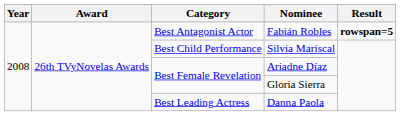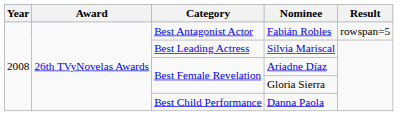(367, 31) bold -> (365, 31) normal
(208, 48) Best Child Performance -> (202, 48) Best Leading Actress
(202, 102) Best Leading Actress -> (208, 102) Best Child Performance
